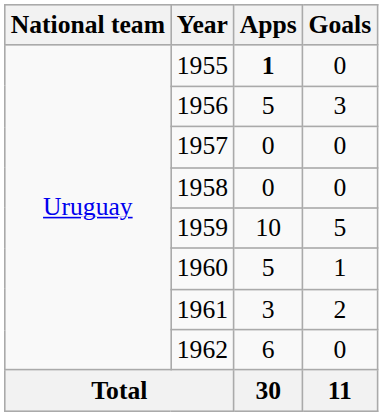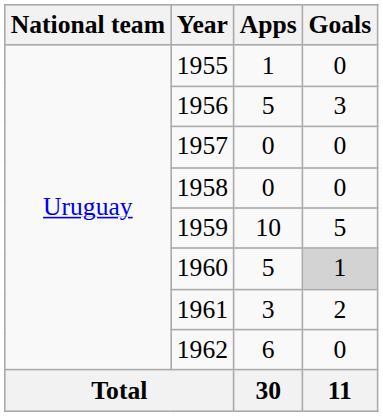(268, 65) bold -> (268, 65) normal
(340, 268) no background -> (340, 268) lightgrey background
